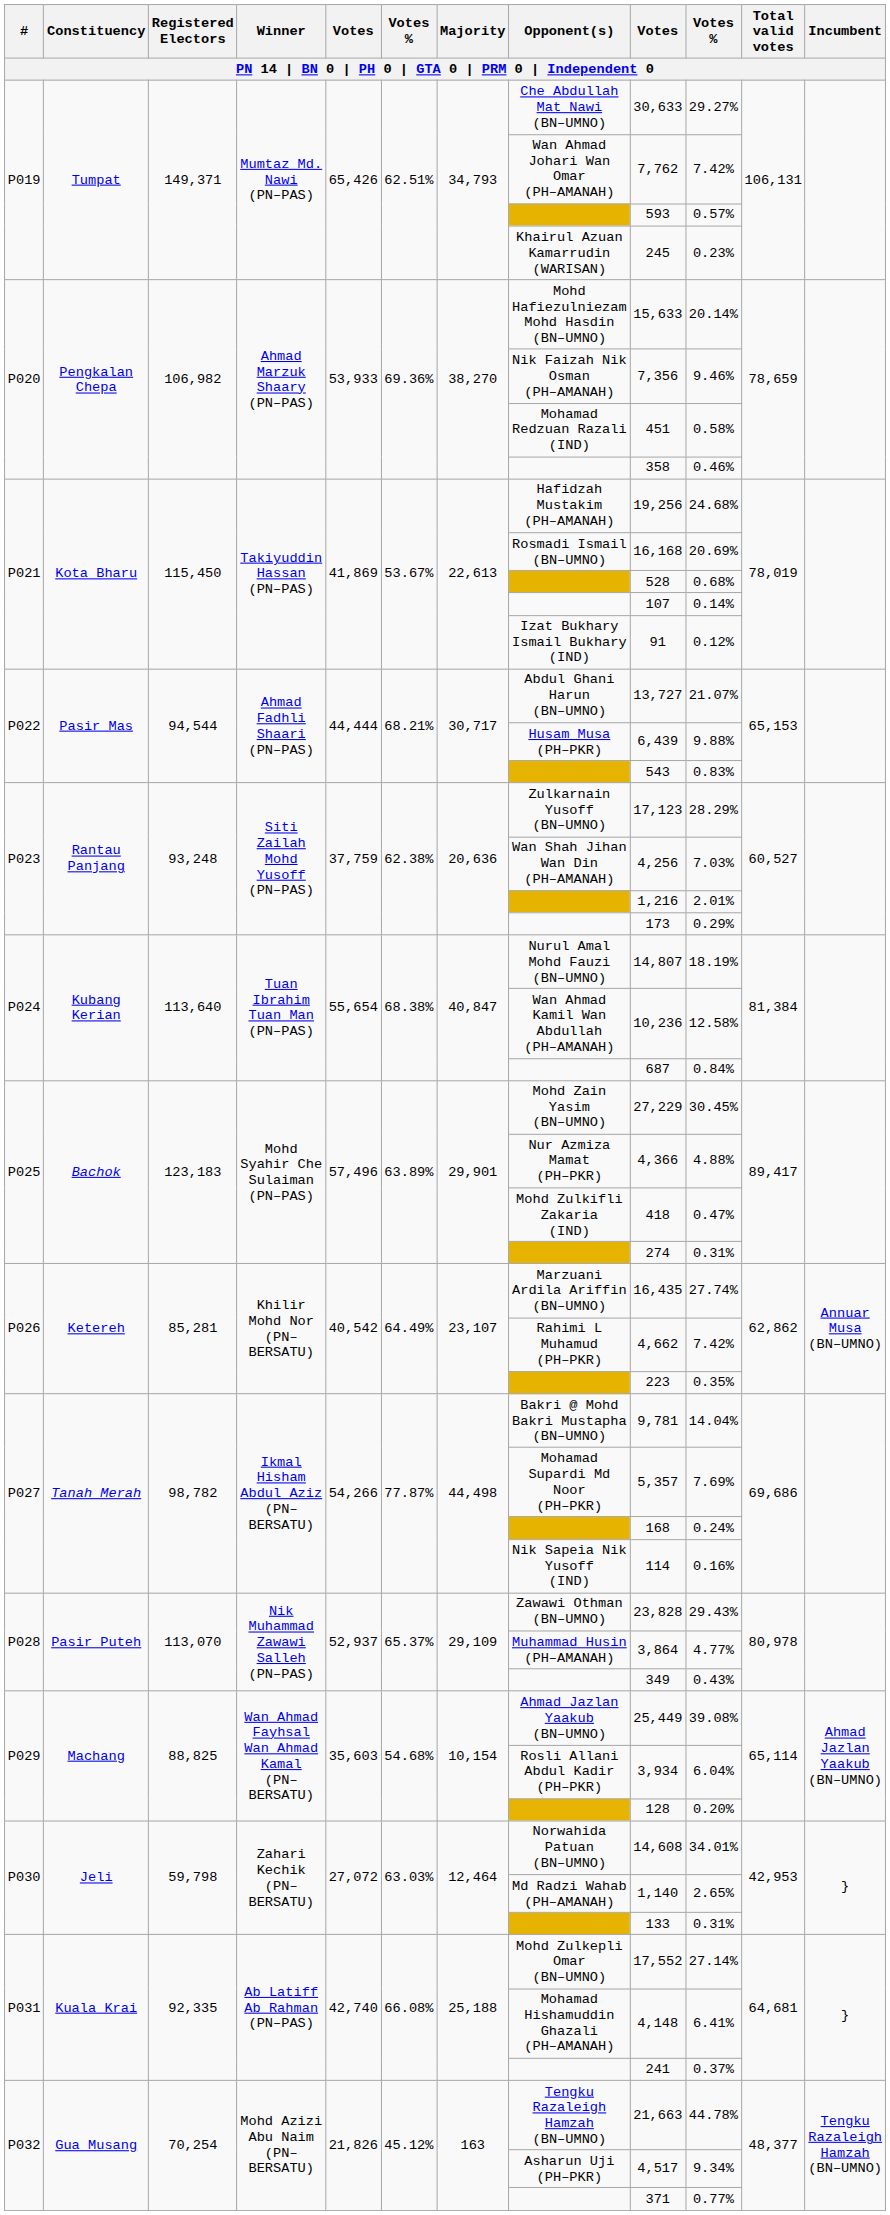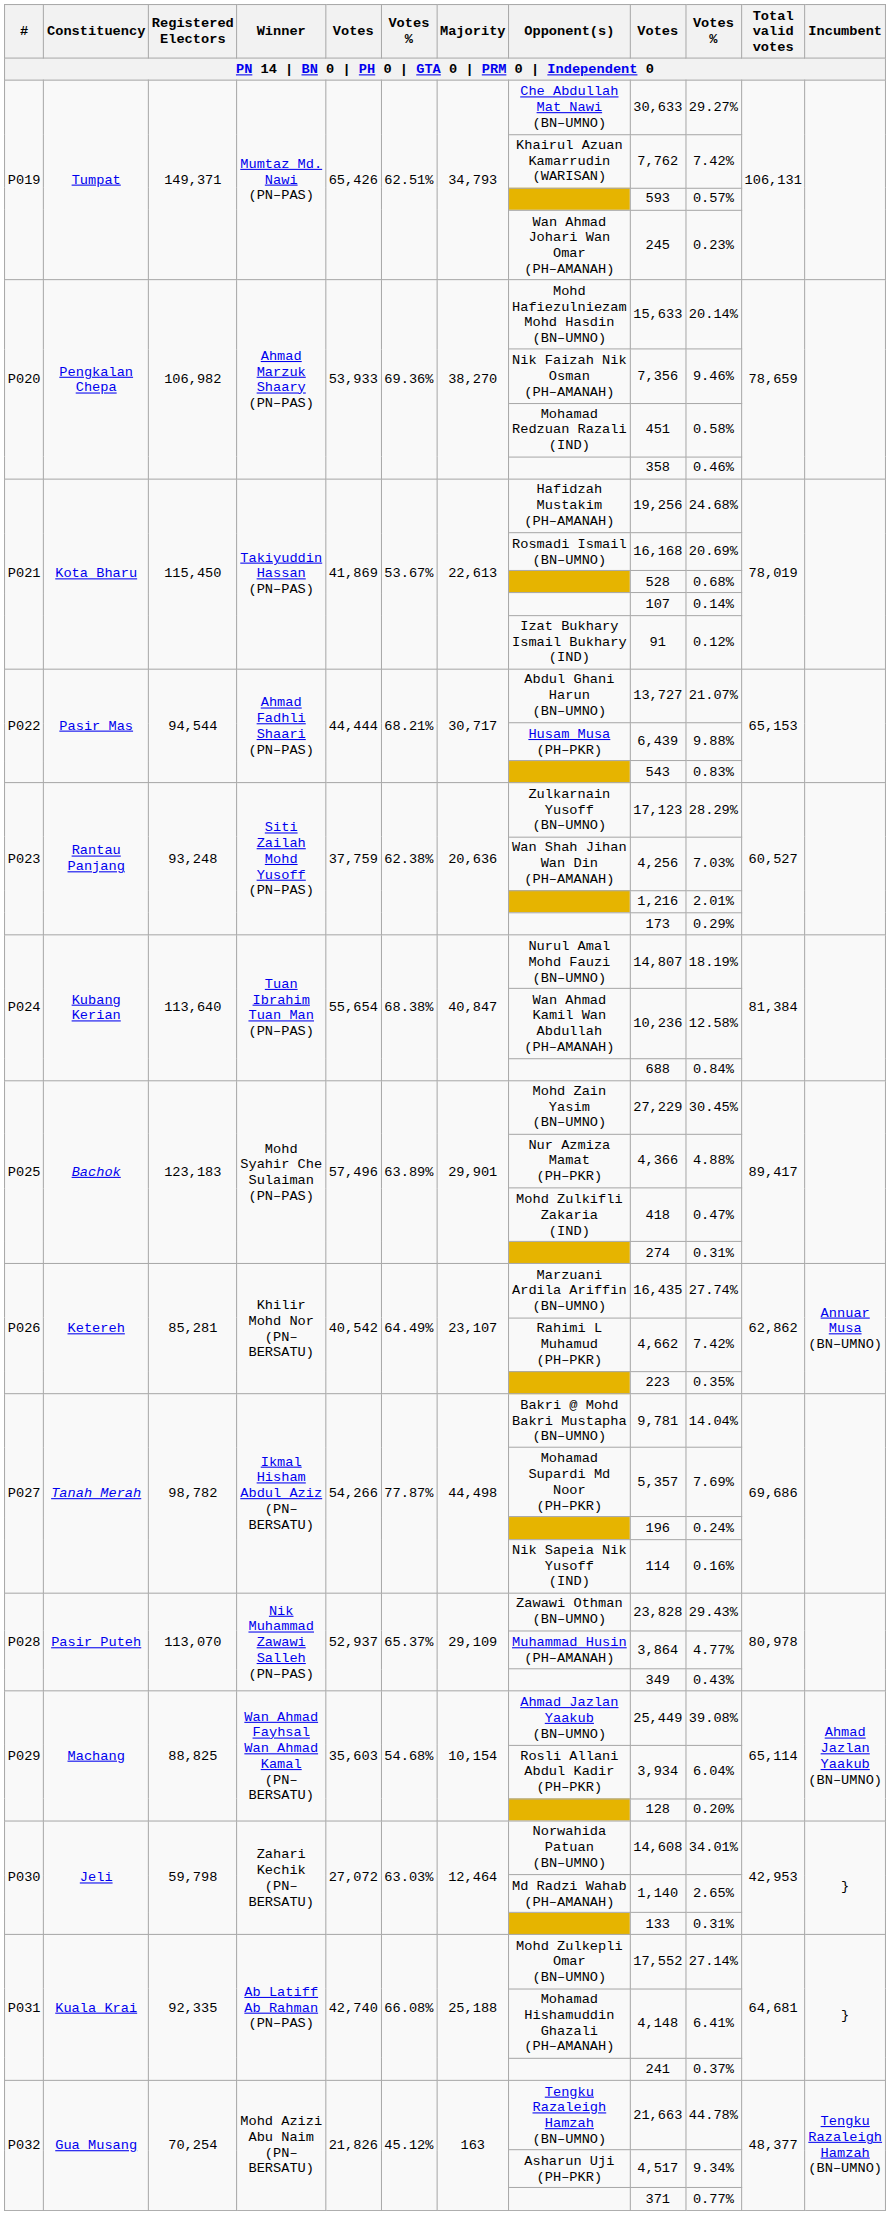(569, 169) Wan Ahmad Johari Wan Omar (PH–AMANAH) -> (569, 161) Khairul Azuan Kamarrudin (WARISAN)
(569, 253) Khairul Azuan Kamarrudin (WARISAN) -> (569, 245) Wan Ahmad Johari Wan Omar (PH–AMANAH)
(658, 1069) 687 -> (658, 1069) 688
(658, 1528) 168 -> (658, 1528) 196
